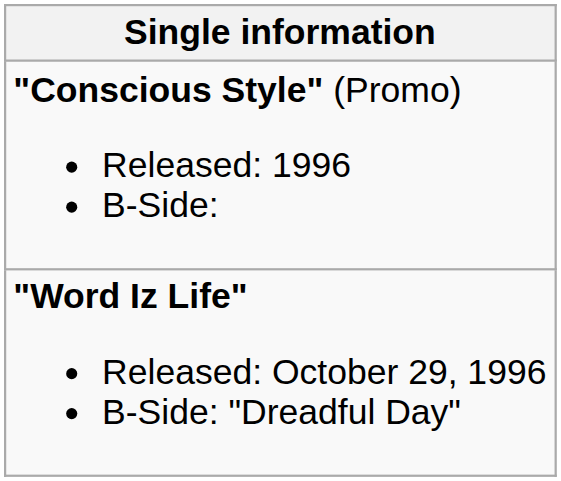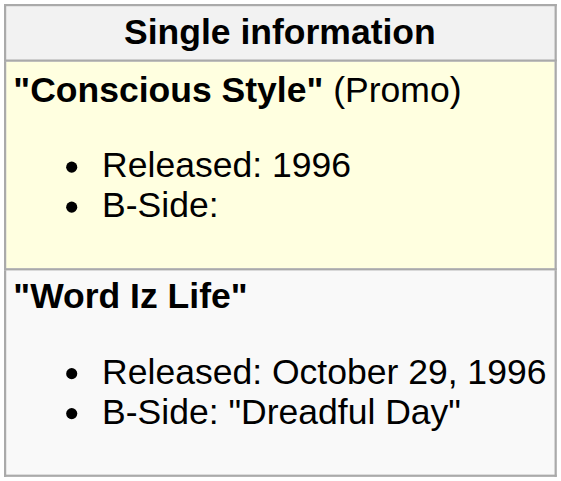(280, 147) no background -> (280, 147) lightyellow background
